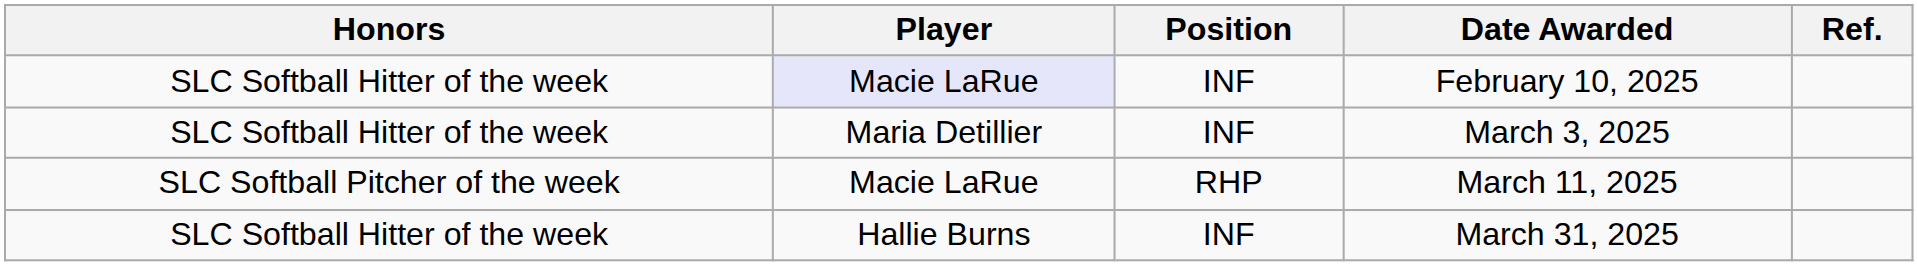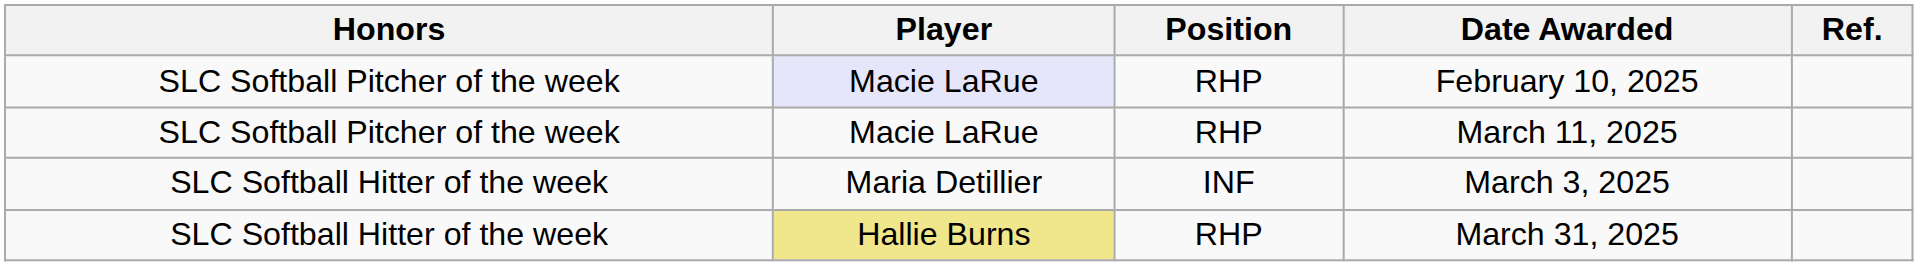(389, 81) SLC Softball Hitter of the week -> (389, 81) SLC Softball Pitcher of the week
(1229, 81) INF -> (1229, 81) RHP
rows swapped: (1567, 132) <-> (1567, 183)
(944, 234) no background -> (944, 234) khaki background
(1229, 234) INF -> (1229, 234) RHP
